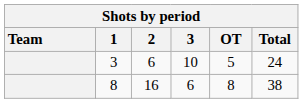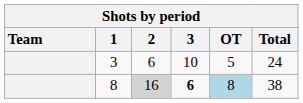(151, 86) no background -> (151, 86) lightgrey background
(190, 86) normal -> (190, 86) bold
(231, 86) no background -> (231, 86) lightblue background
